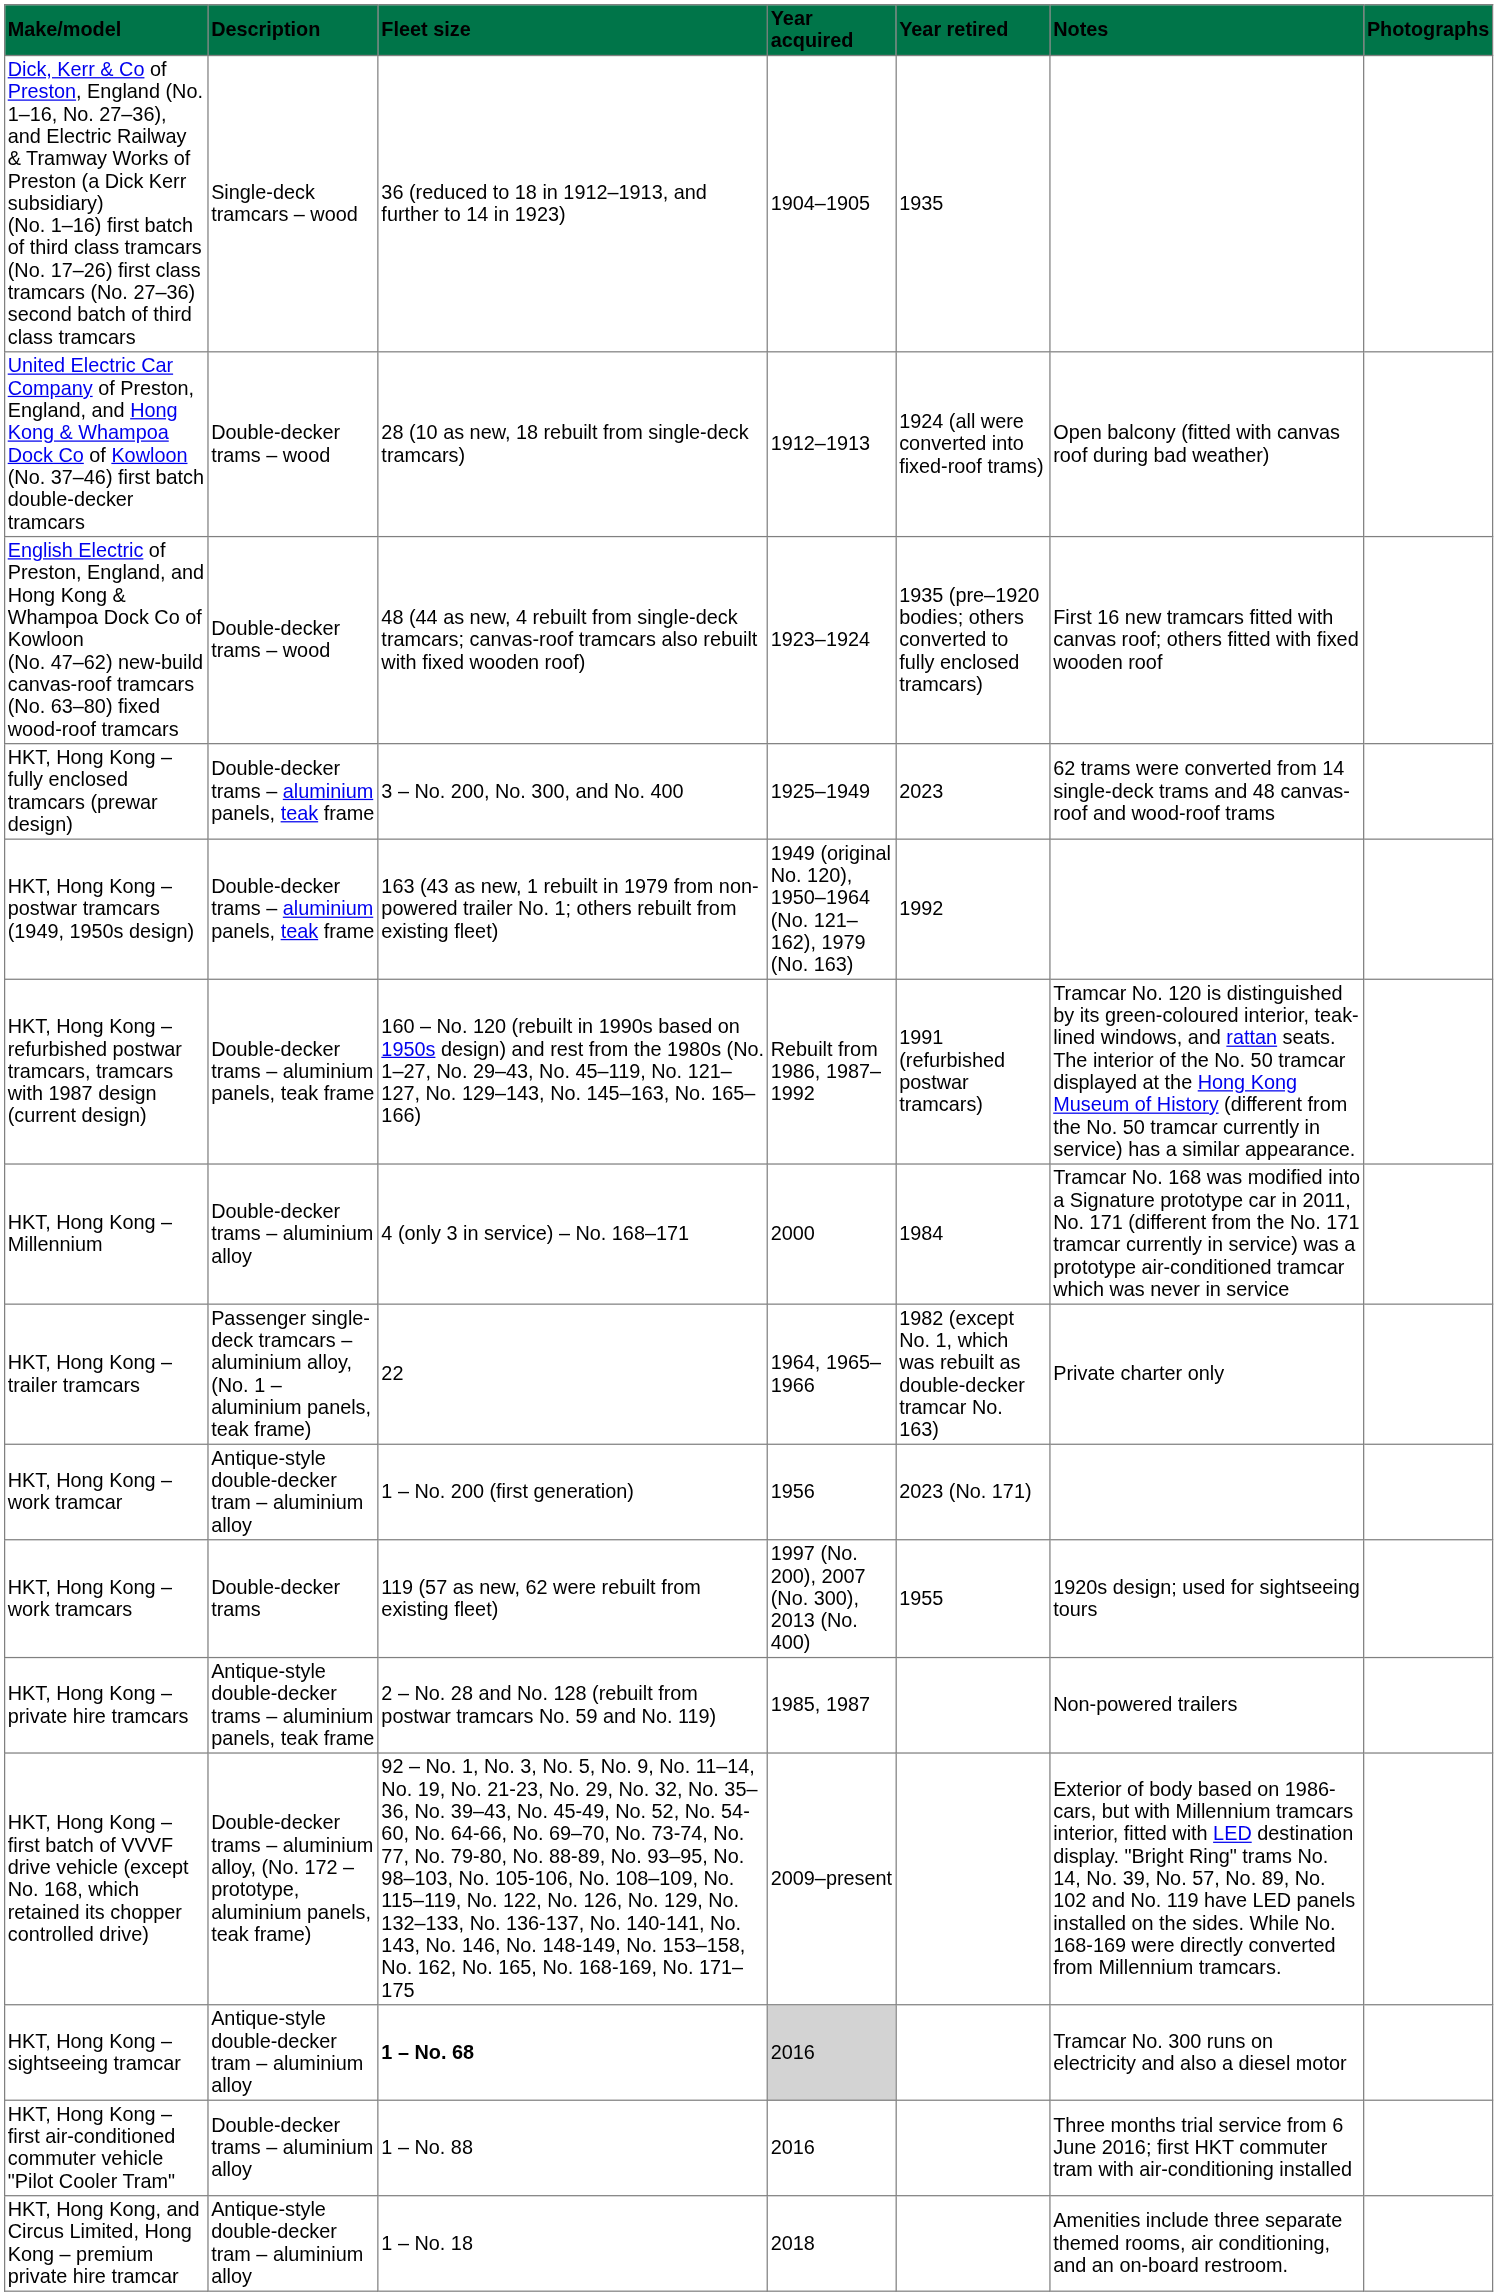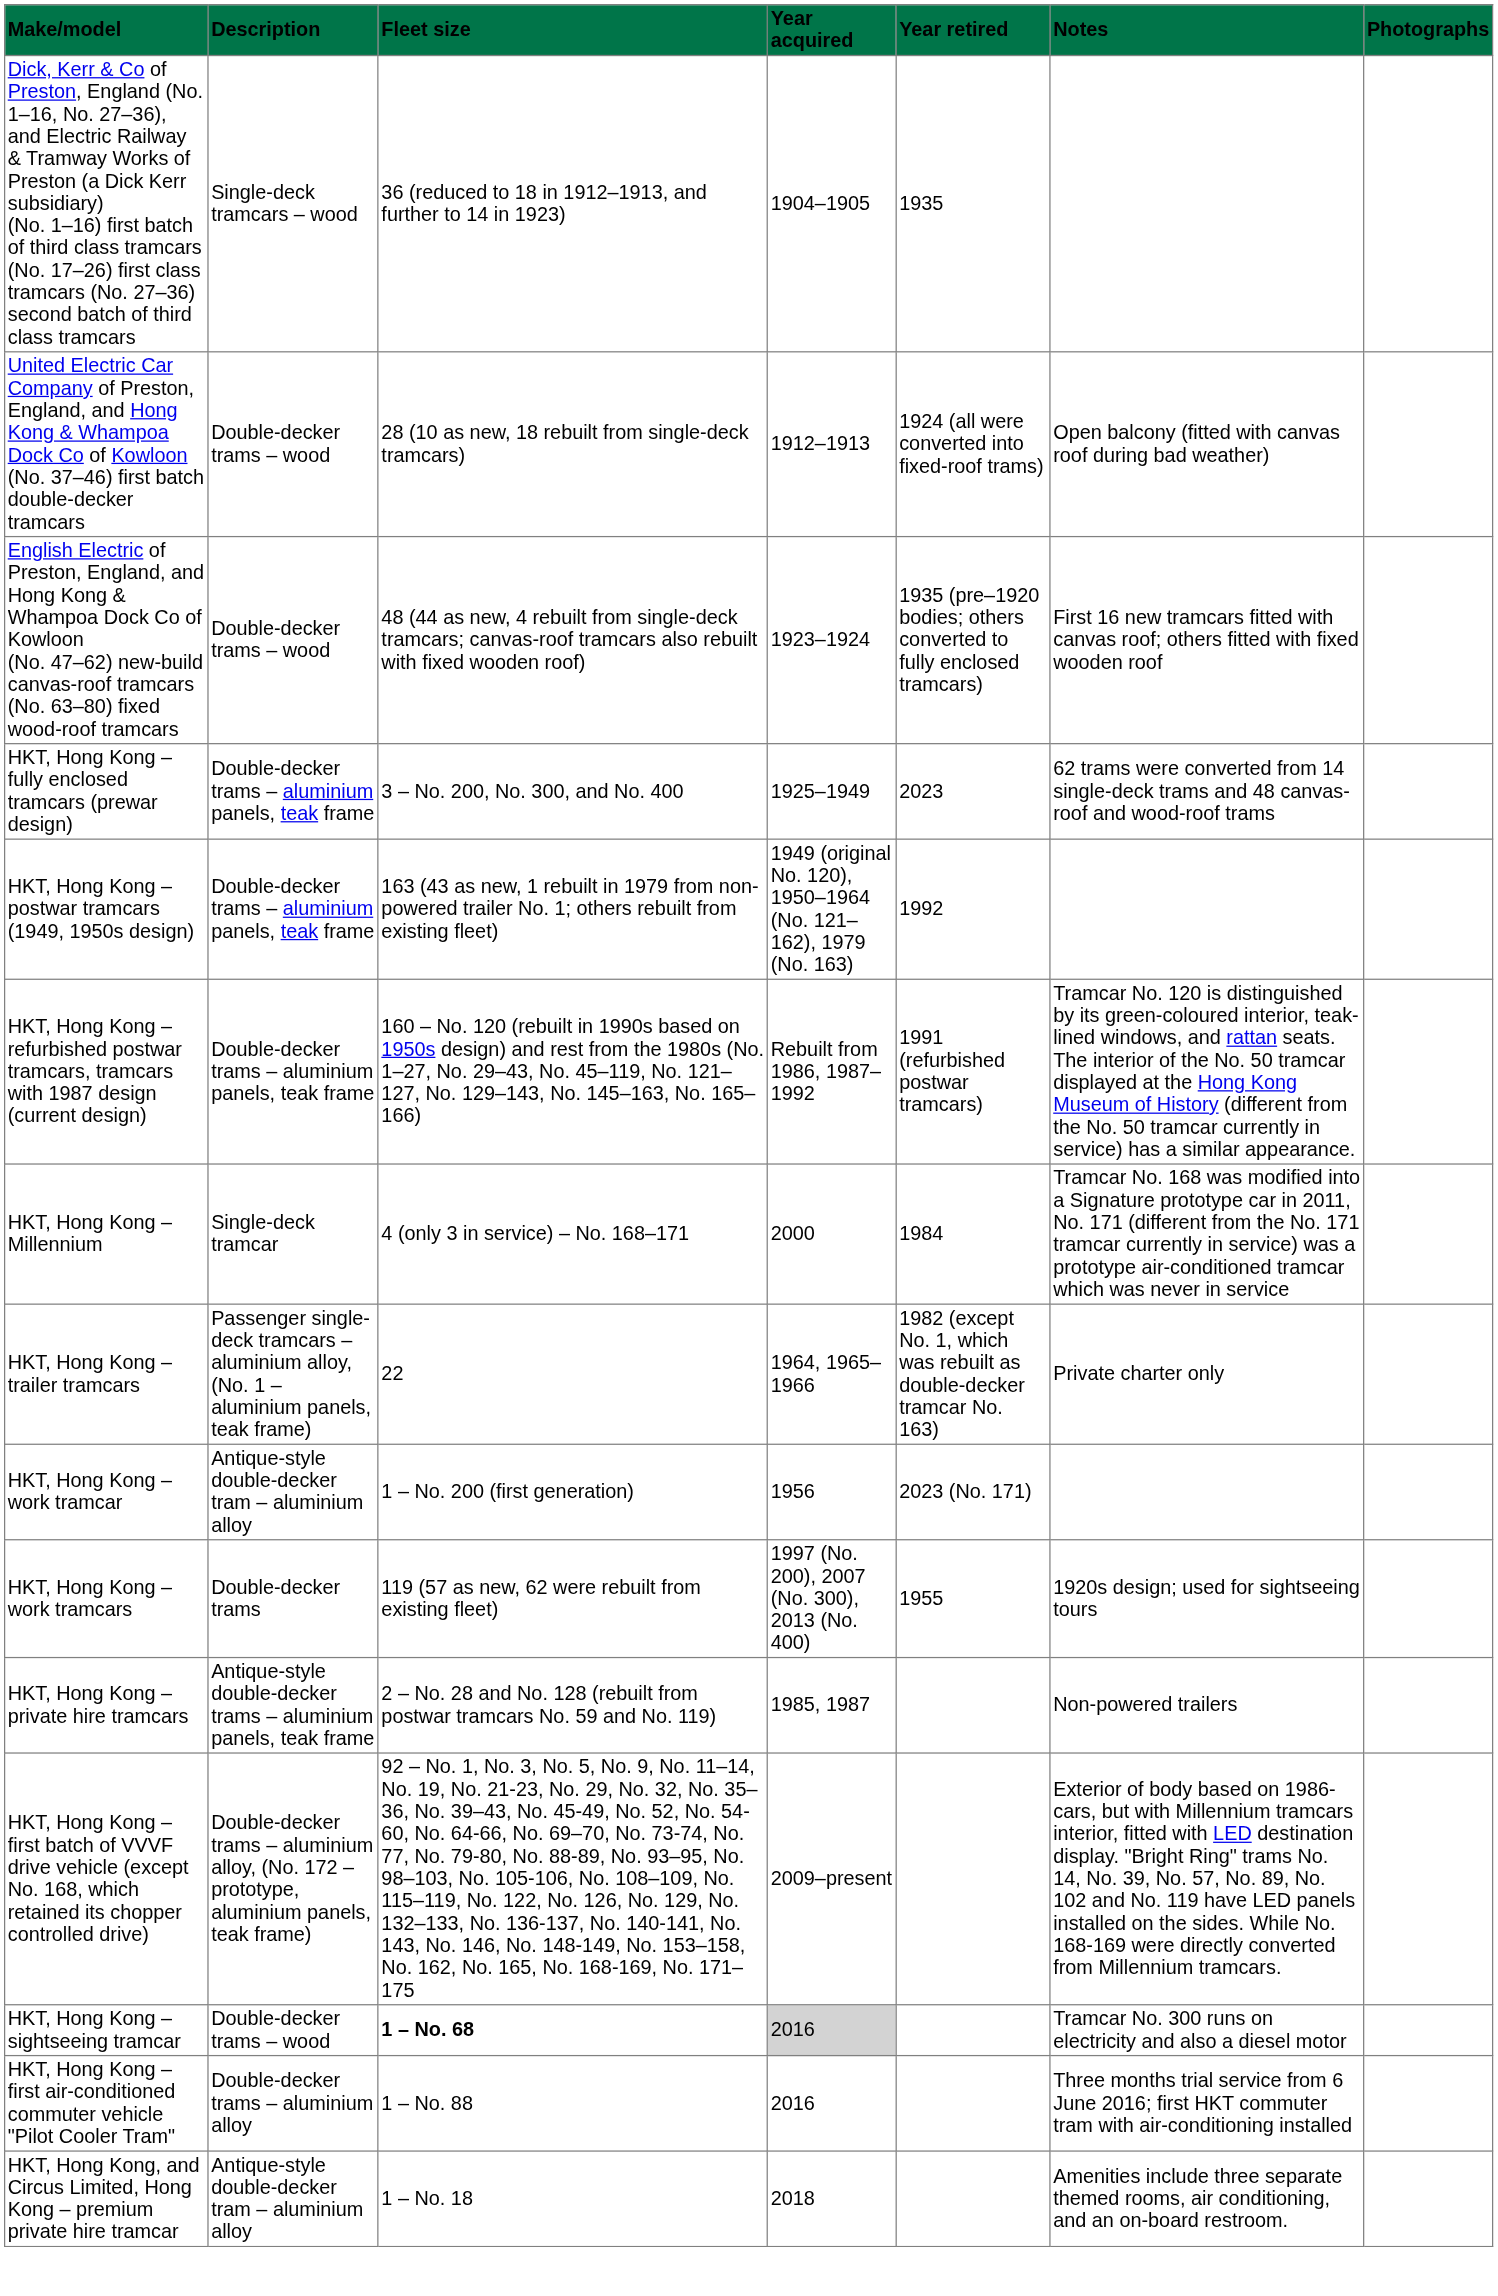(292, 1233) Double-decker trams – aluminium alloy -> (263, 1233) Single-deck tramcar
(287, 2052) Antique-style double-decker tram – aluminium alloy -> (276, 2030) Double-decker trams – wood
